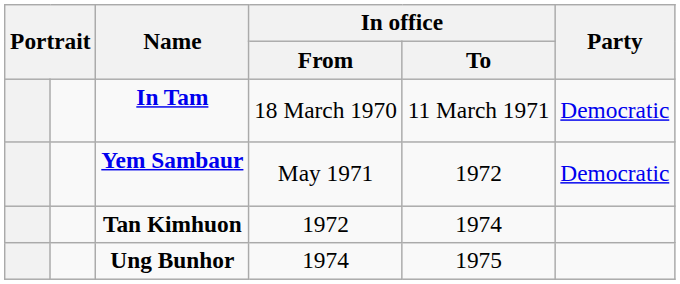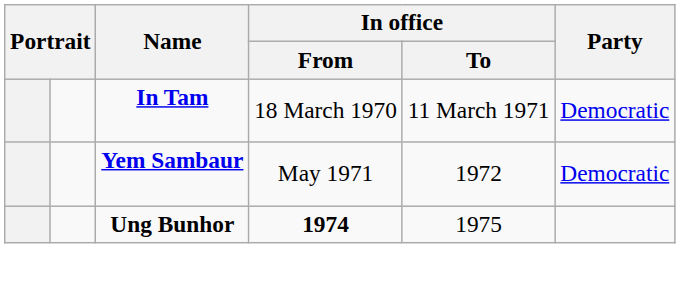- row: (172, 223)
(326, 260) normal -> (326, 223) bold
